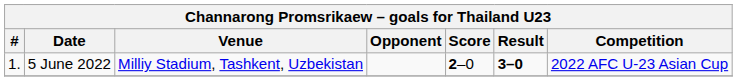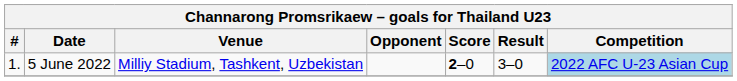(510, 65) bold -> (510, 65) normal
(640, 65) no background -> (640, 65) lightblue background
